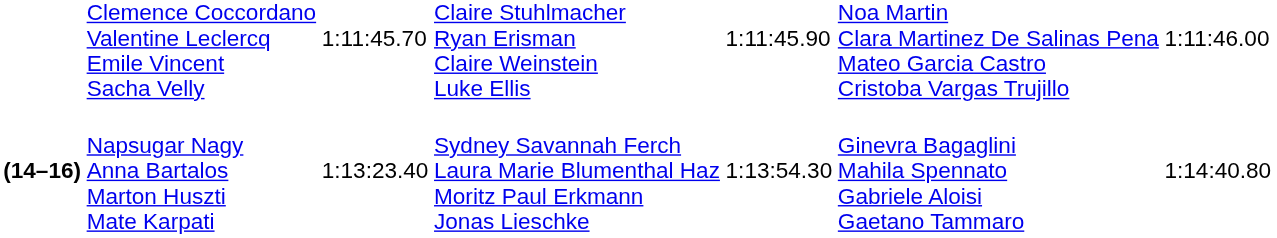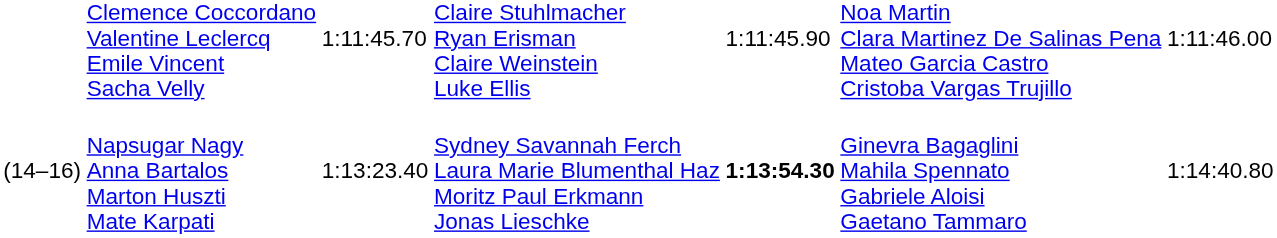(42, 171) bold -> (42, 171) normal
(779, 171) normal -> (780, 171) bold
